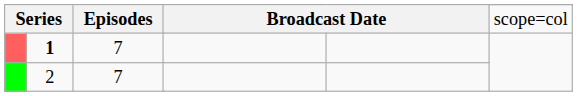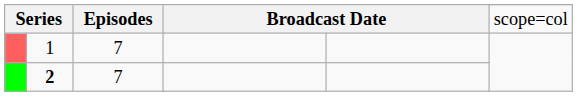(50, 47) bold -> (50, 47) normal
(50, 76) normal -> (50, 76) bold
